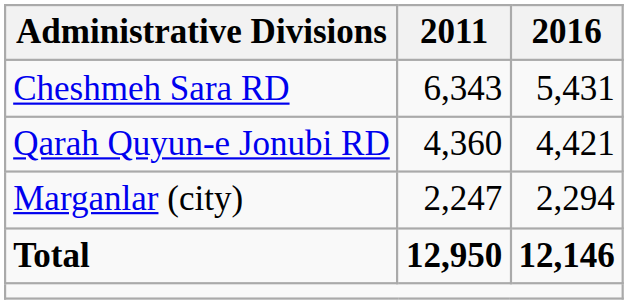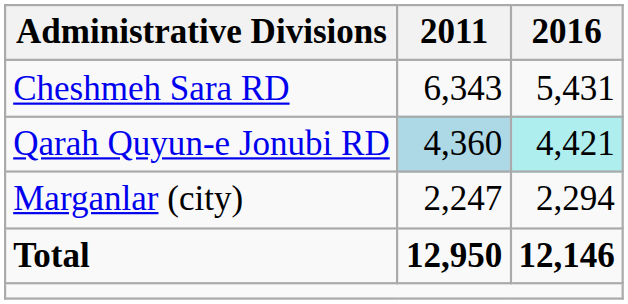(463, 143) no background -> (463, 143) lightblue background
(575, 143) no background -> (575, 143) paleturquoise background
